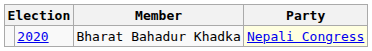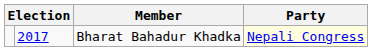(33, 36) 2020 -> (33, 36) 2017
